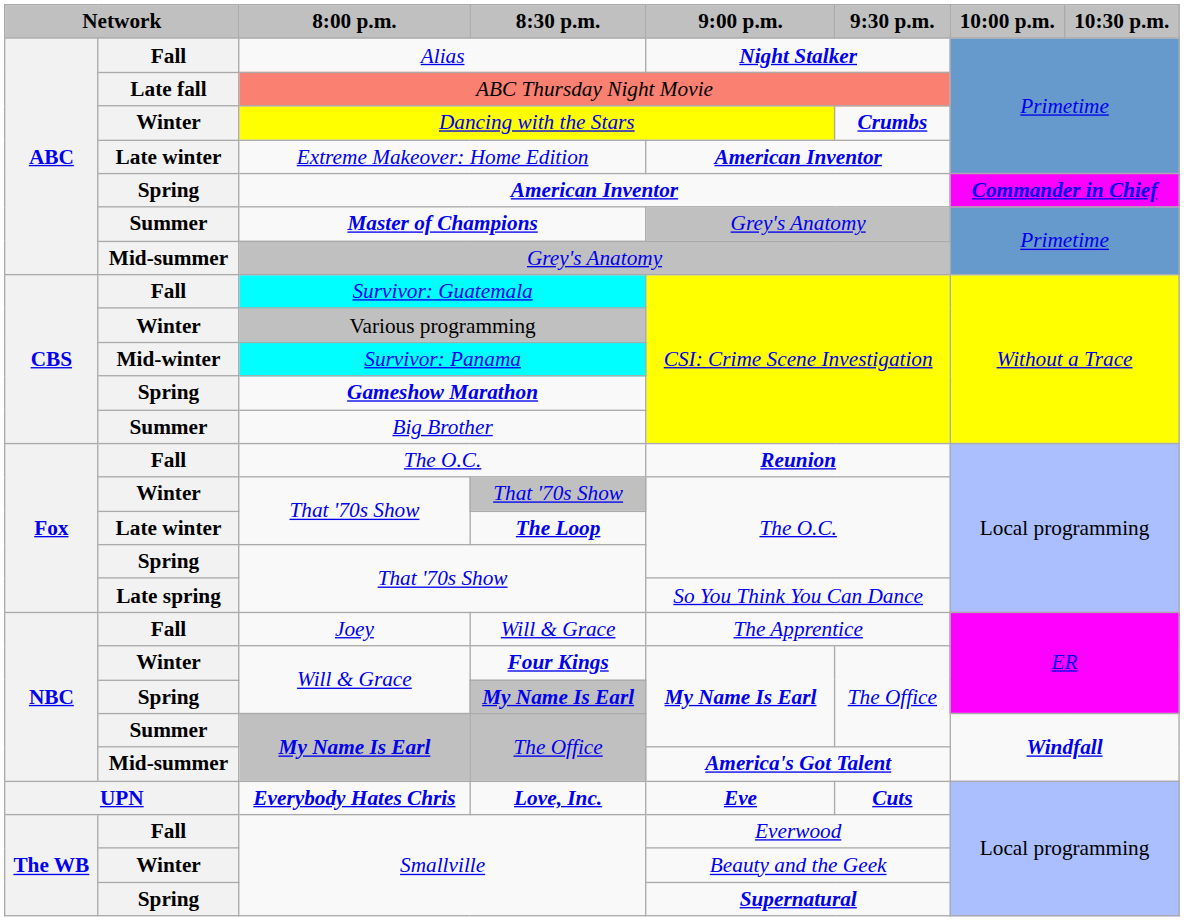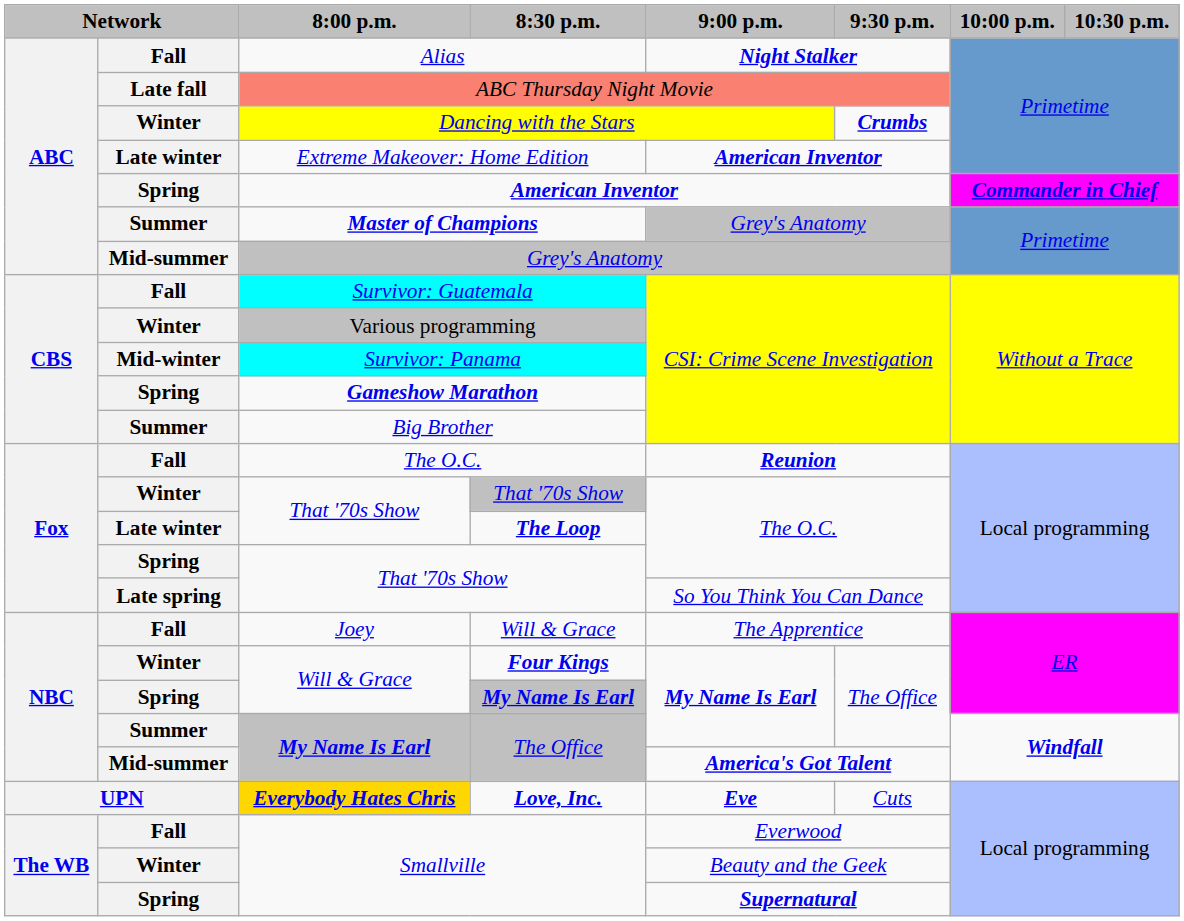(354, 797) no background -> (354, 797) gold background
(892, 797) bold -> (892, 797) normal
